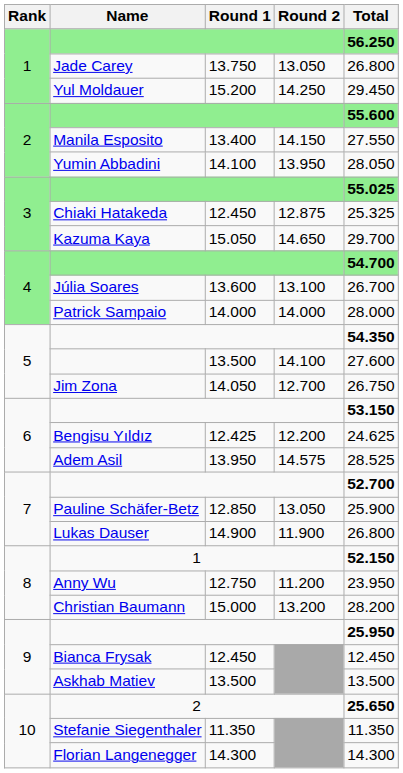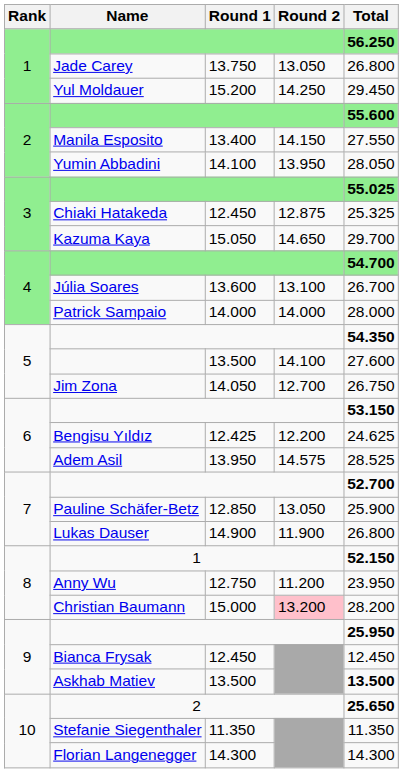(302, 607) no background -> (302, 607) pink background
(371, 681) normal -> (371, 681) bold
